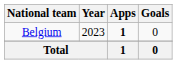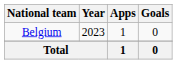(123, 31) bold -> (123, 31) normal
